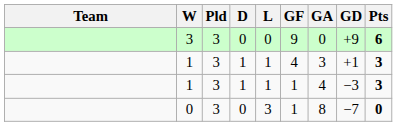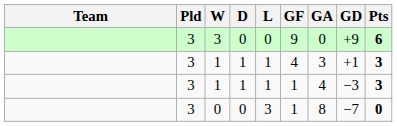columns swapped: (216, 16) <-> (189, 16)
